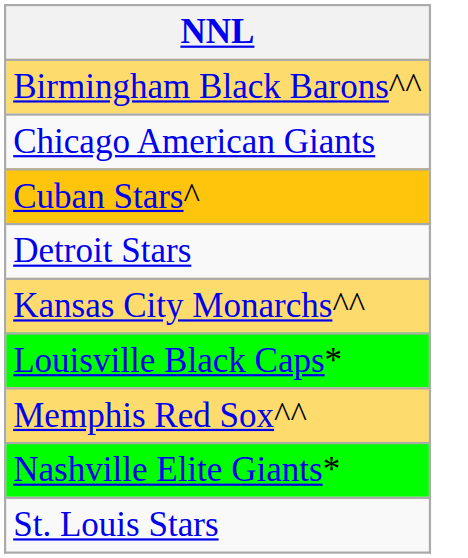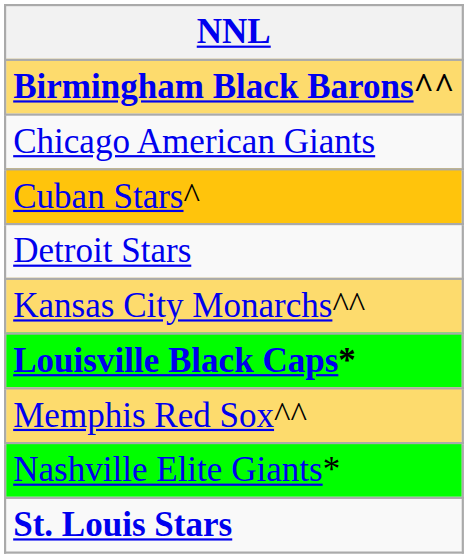(217, 86) normal -> (234, 86) bold
(178, 360) normal -> (185, 360) bold
(116, 524) normal -> (123, 524) bold
